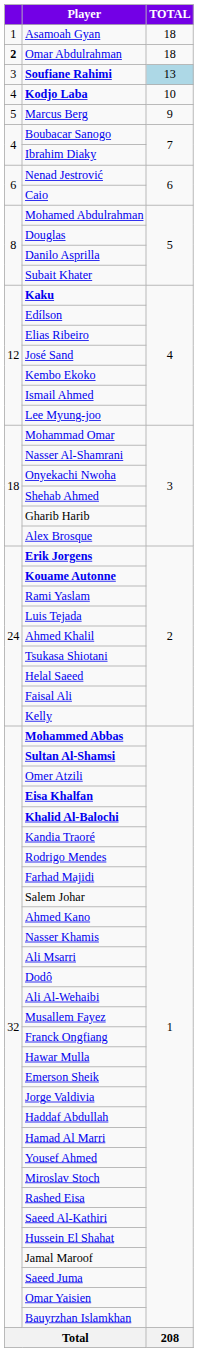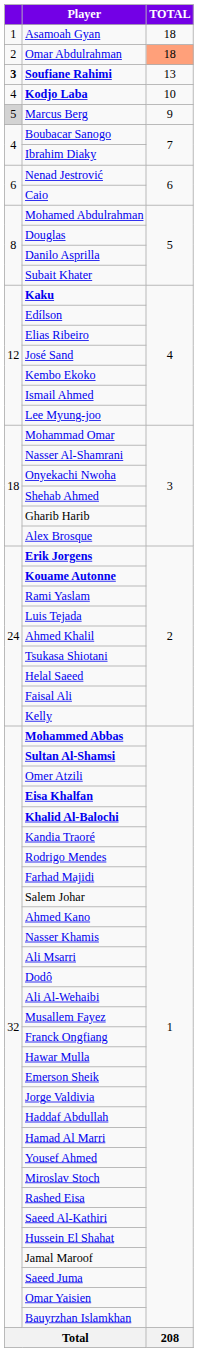(13, 54) bold -> (13, 54) normal
(170, 54) no background -> (170, 54) lightsalmon background
(13, 74) normal -> (13, 74) bold
(170, 74) lightblue background -> (170, 74) no background
(13, 114) no background -> (13, 114) lightgrey background
